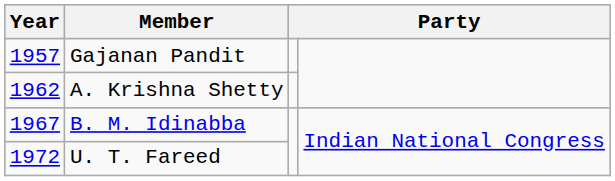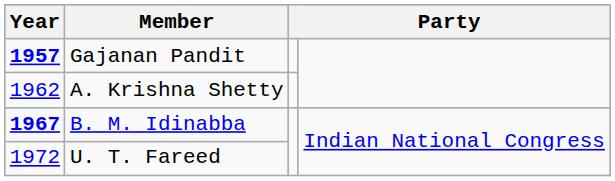(35, 56) normal -> (35, 56) bold
(35, 124) normal -> (35, 124) bold
